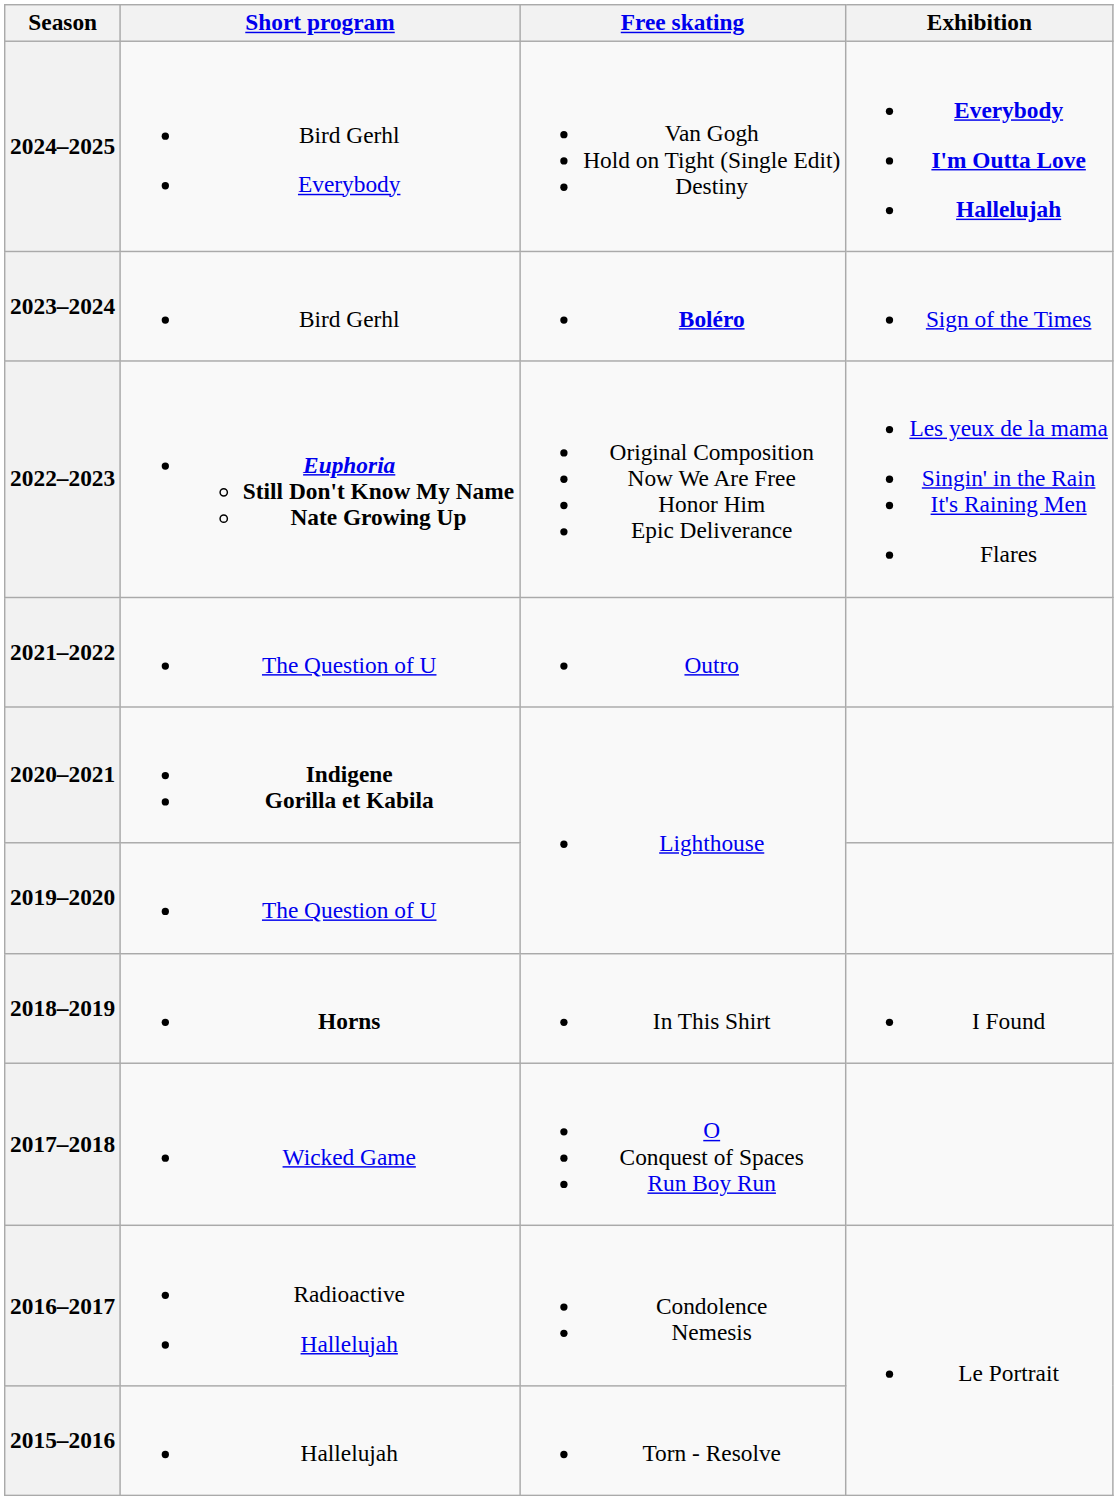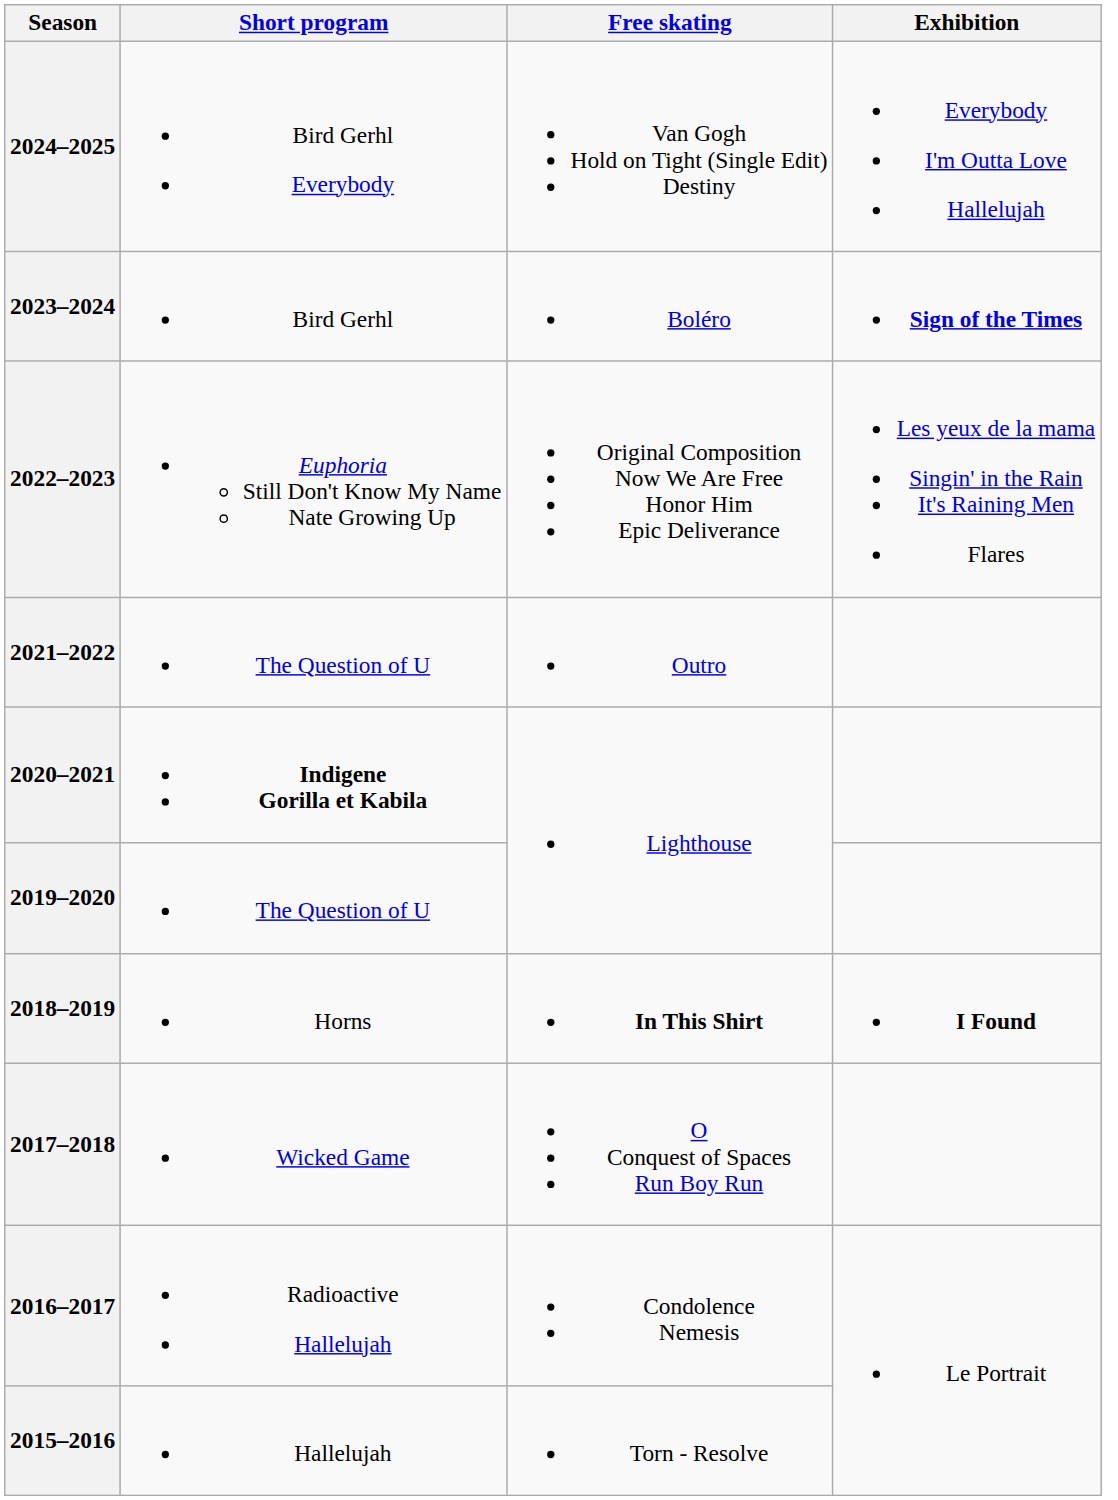(979, 160) bold -> (967, 160) normal
(683, 319) bold -> (670, 319) normal
(979, 319) normal -> (967, 319) bold
(320, 492) bold -> (314, 492) normal
(320, 1021) bold -> (314, 1021) normal
(683, 1021) normal -> (670, 1021) bold
(979, 1021) normal -> (967, 1021) bold
